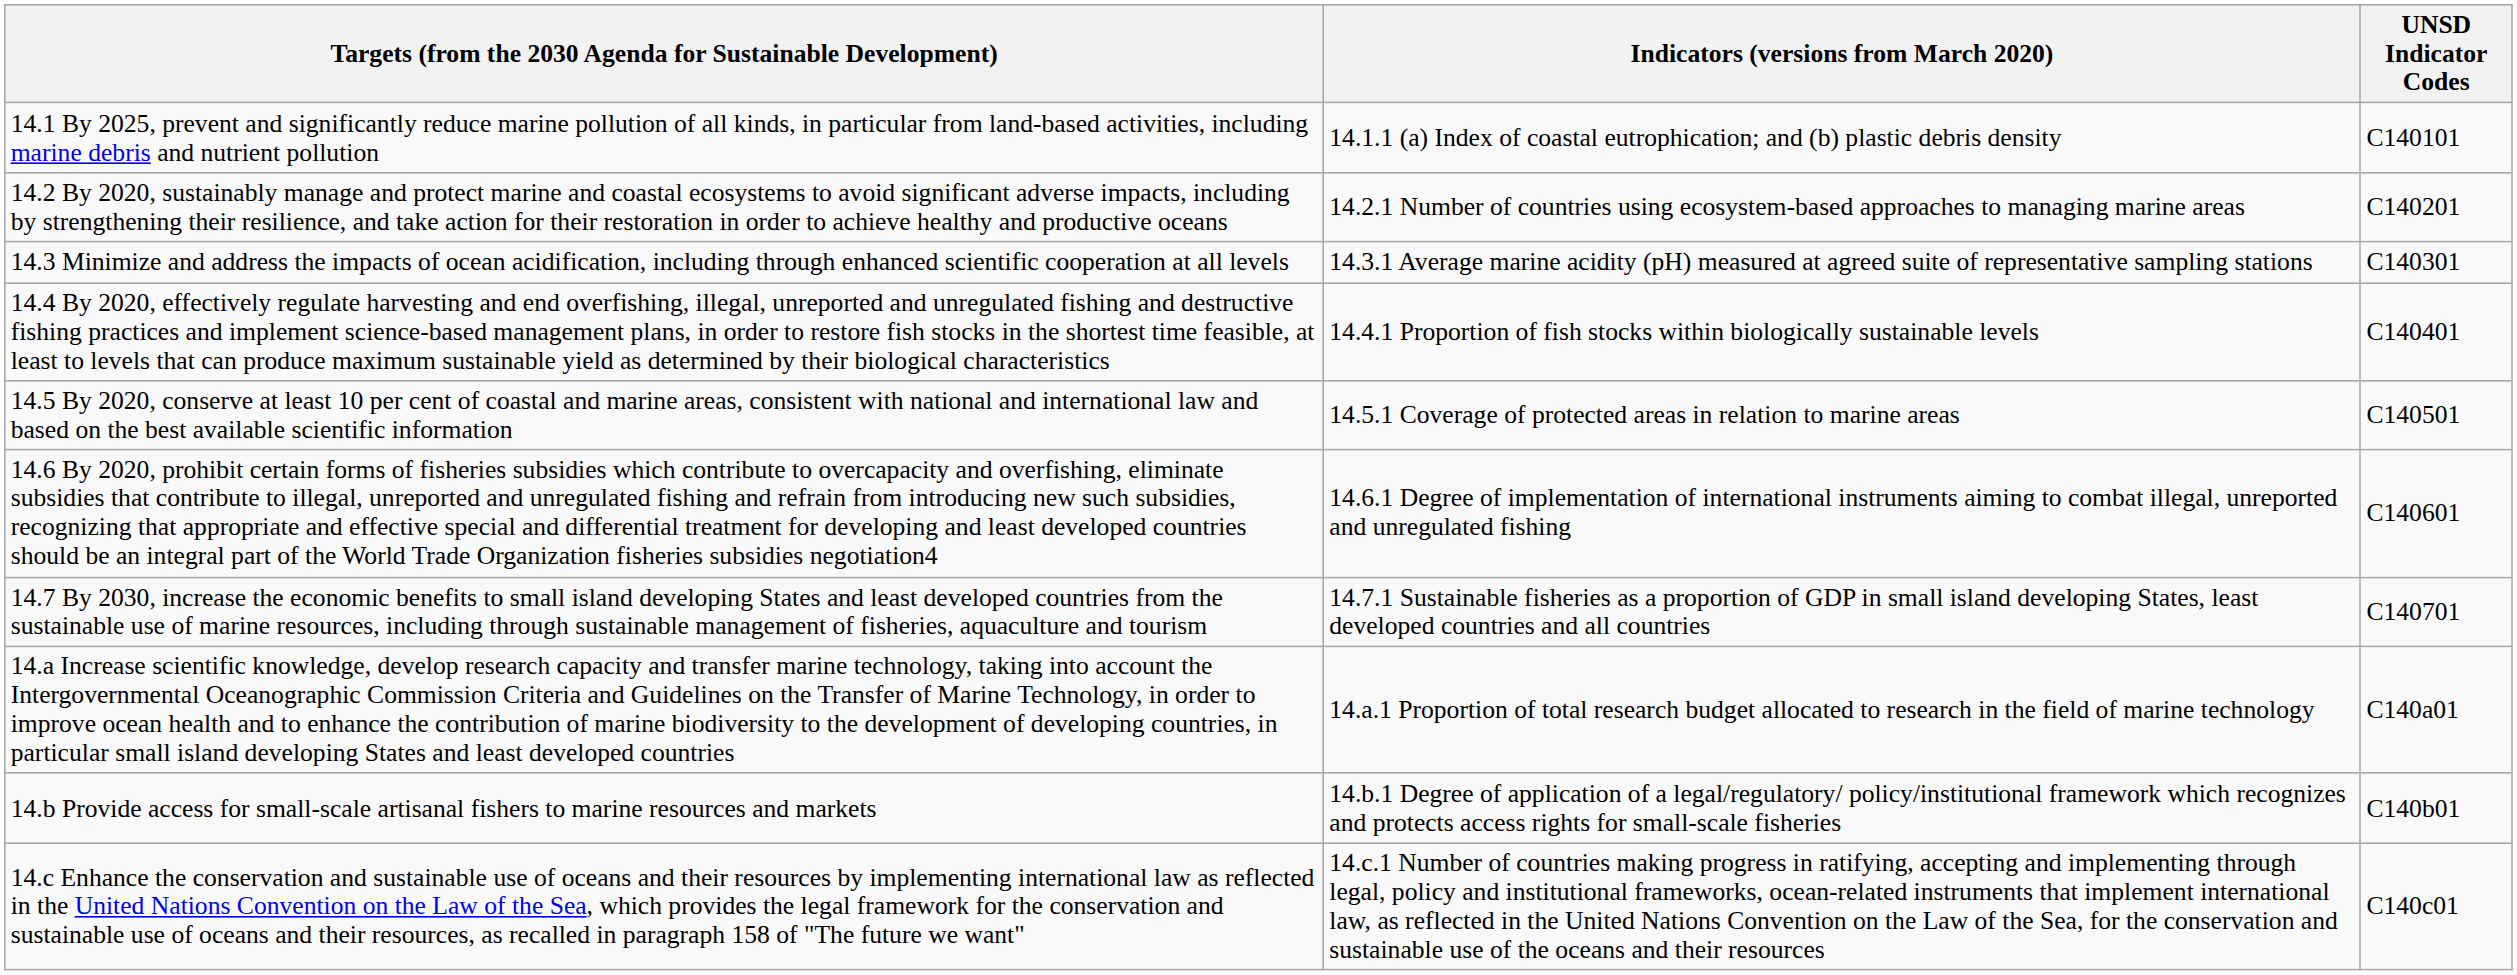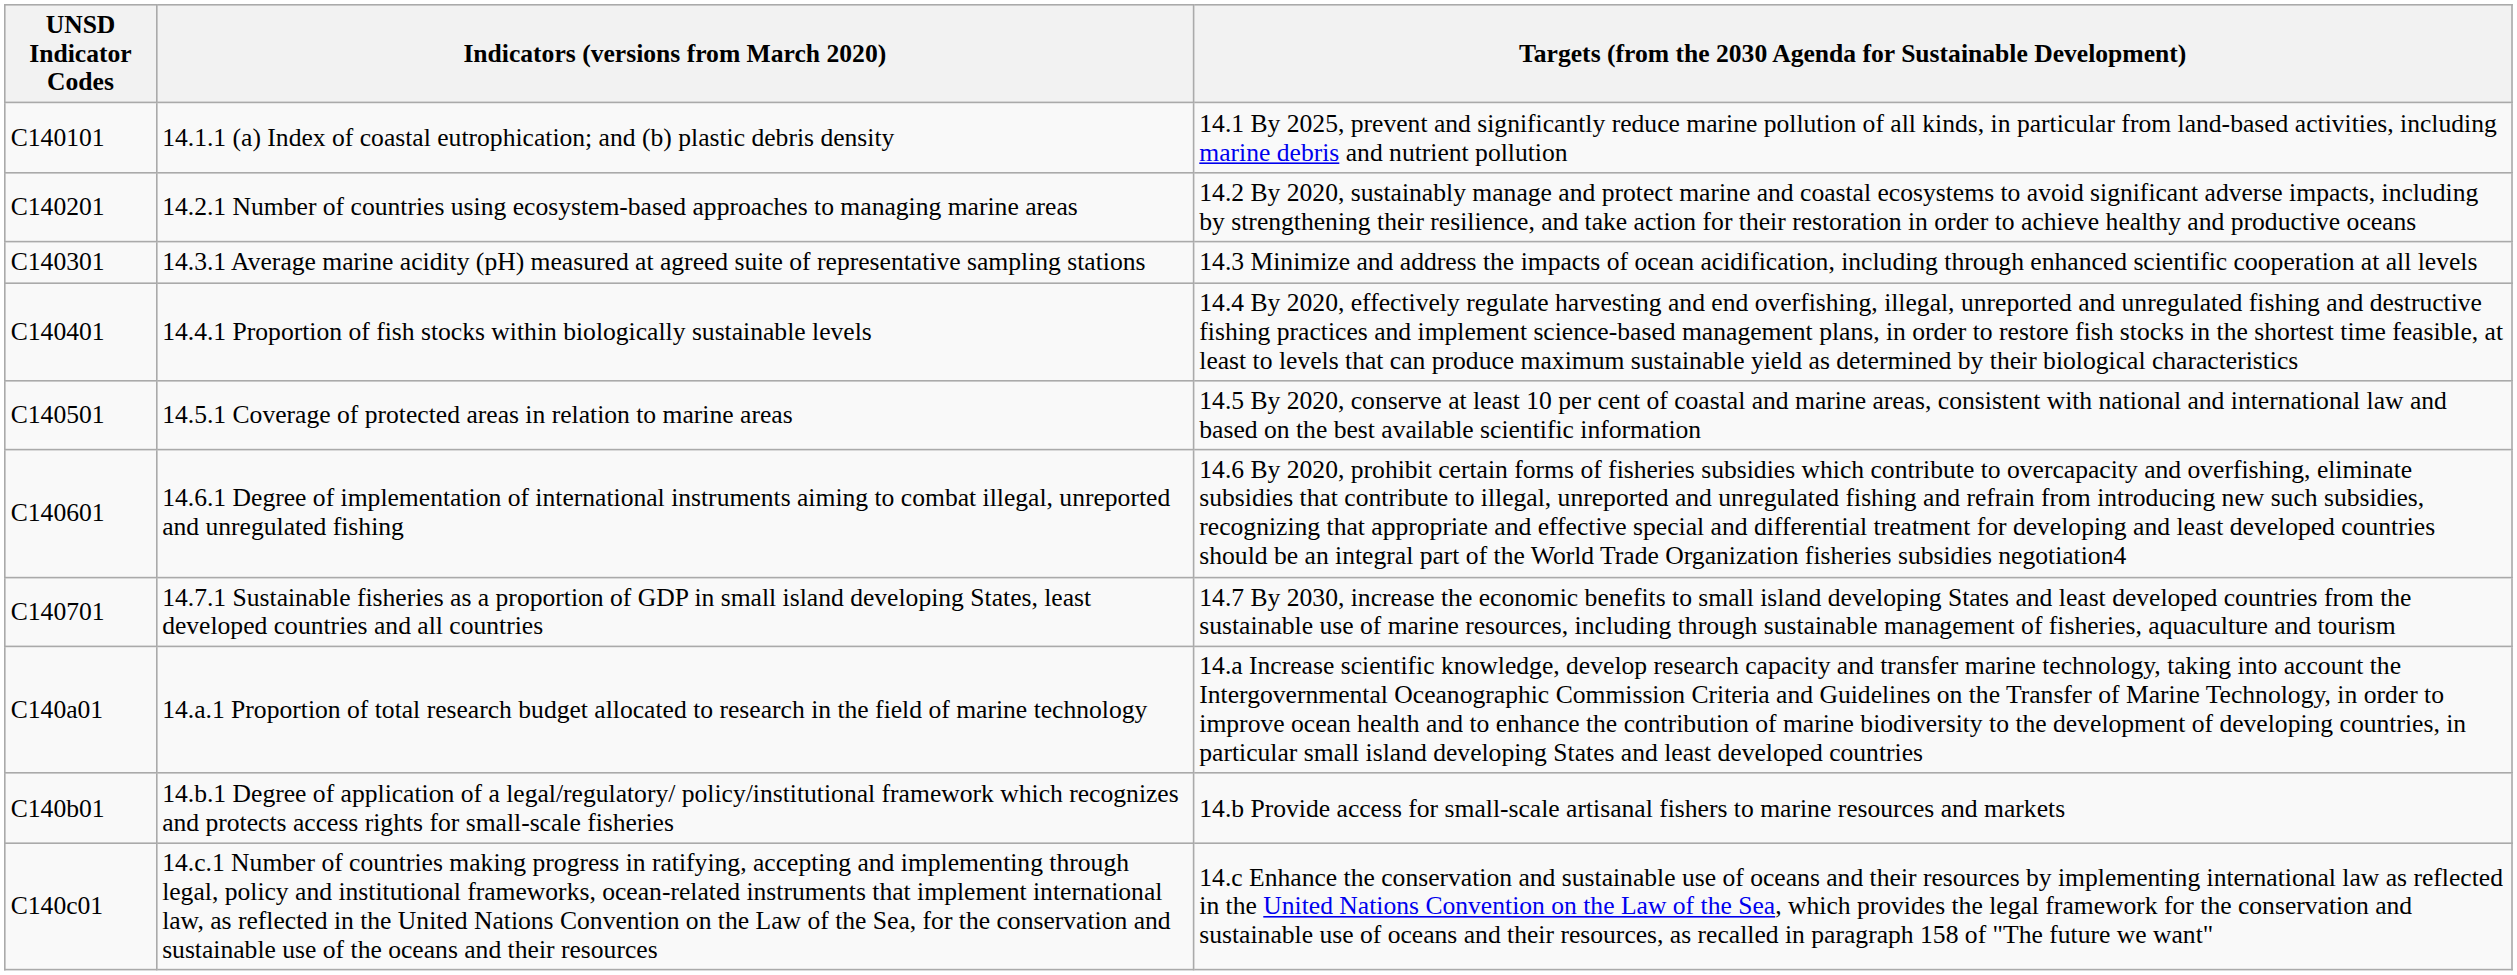columns swapped: (664, 53) <-> (2436, 53)
